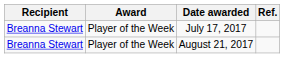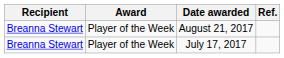rows swapped: (216, 28) <-> (216, 45)
